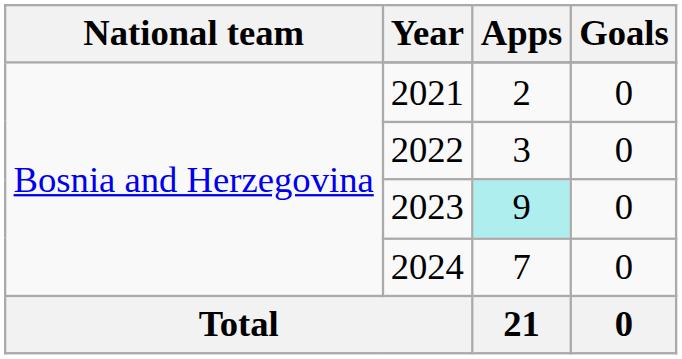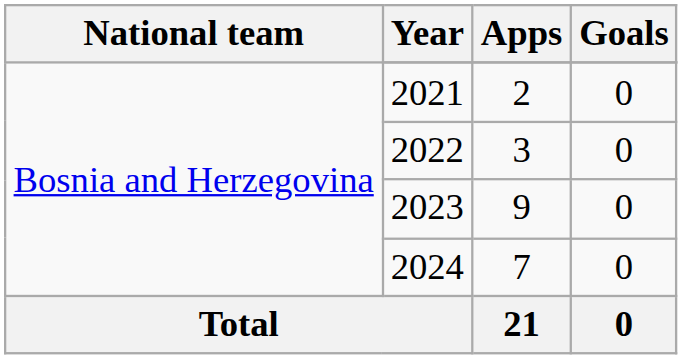(522, 207) paleturquoise background -> (522, 207) no background
